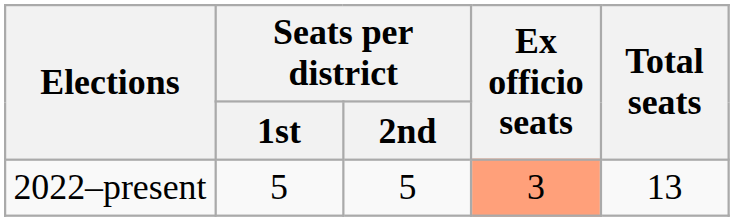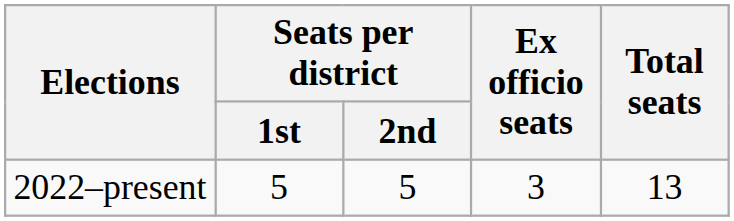(536, 186) lightsalmon background -> (536, 186) no background
